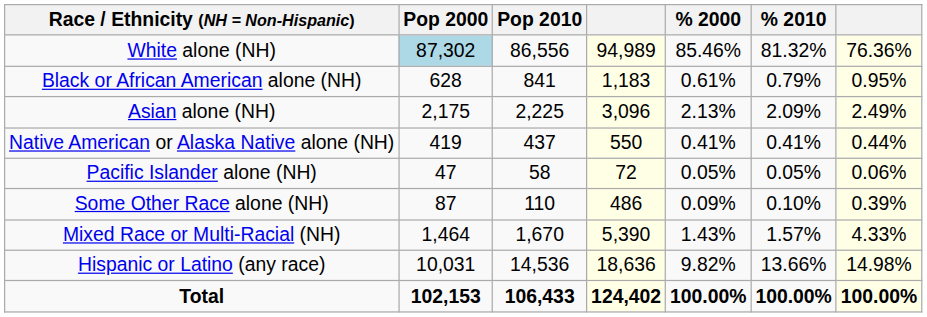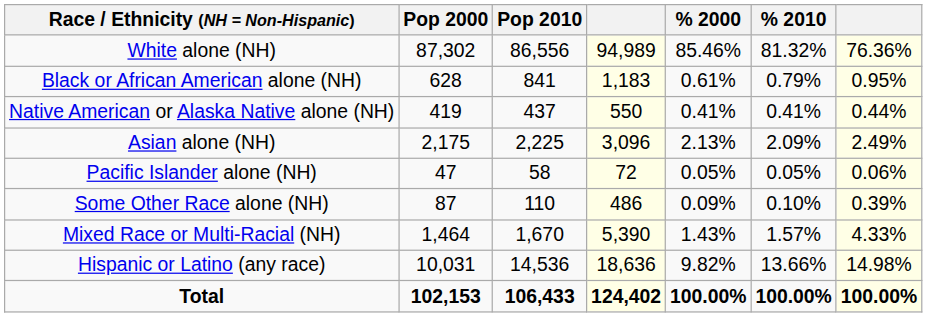(446, 50) lightblue background -> (446, 50) no background
rows swapped: (202, 142) <-> (202, 111)
